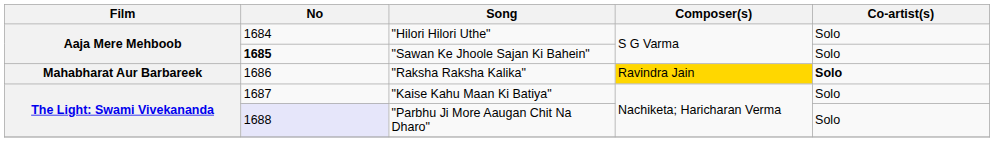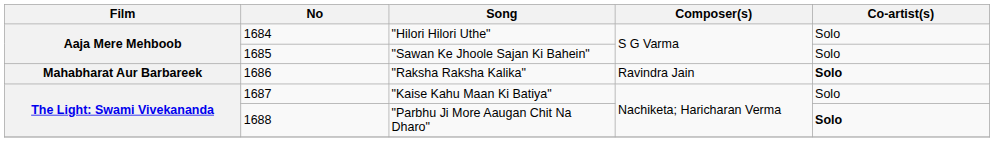(258, 53) bold -> (258, 53) normal
(656, 73) gold background -> (656, 73) no background
(258, 120) lavender background -> (258, 120) no background
(828, 120) normal -> (829, 120) bold
